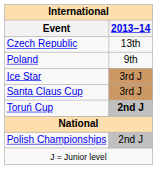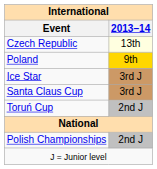(131, 44) no background -> (131, 44) lightyellow background
(131, 60) no background -> (131, 60) gold background
(131, 108) bold -> (131, 108) normal
